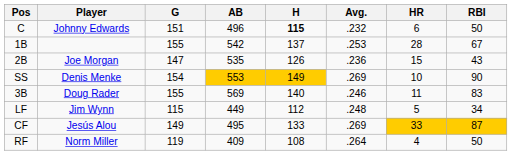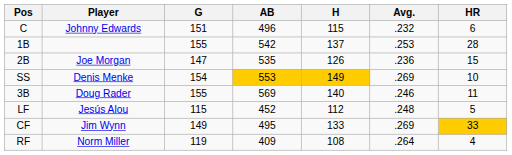- column: (477, 12)
(296, 28) bold -> (336, 28) normal
(91, 110) Jim Wynn -> (103, 110) Jesús Alou
(236, 110) 449 -> (267, 110) 452
(91, 126) Jesús Alou -> (103, 126) Jim Wynn
